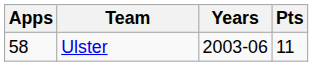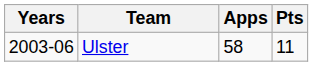columns swapped: (235, 18) <-> (31, 18)
